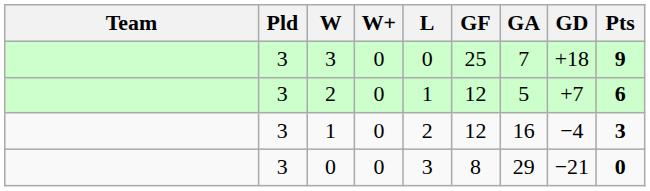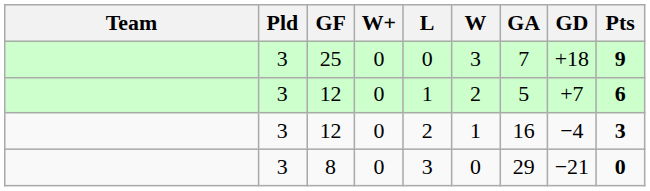columns swapped: (331, 22) <-> (475, 22)
